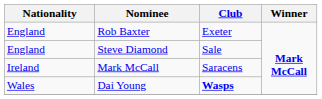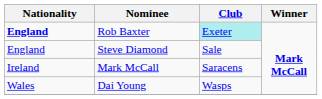(26, 31) normal -> (27, 31) bold
(217, 31) no background -> (217, 31) paleturquoise background
(218, 85) bold -> (217, 85) normal
